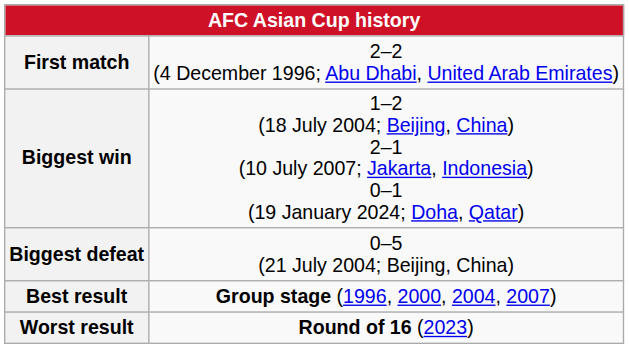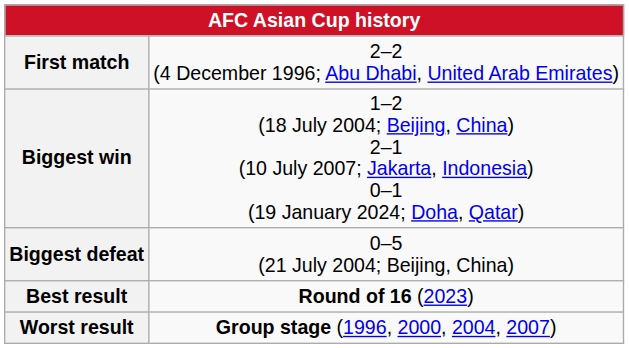(386, 297) Group stage (1996, 2000, 2004, 2007) -> (386, 297) Round of 16 (2023)
(386, 328) Round of 16 (2023) -> (386, 328) Group stage (1996, 2000, 2004, 2007)
